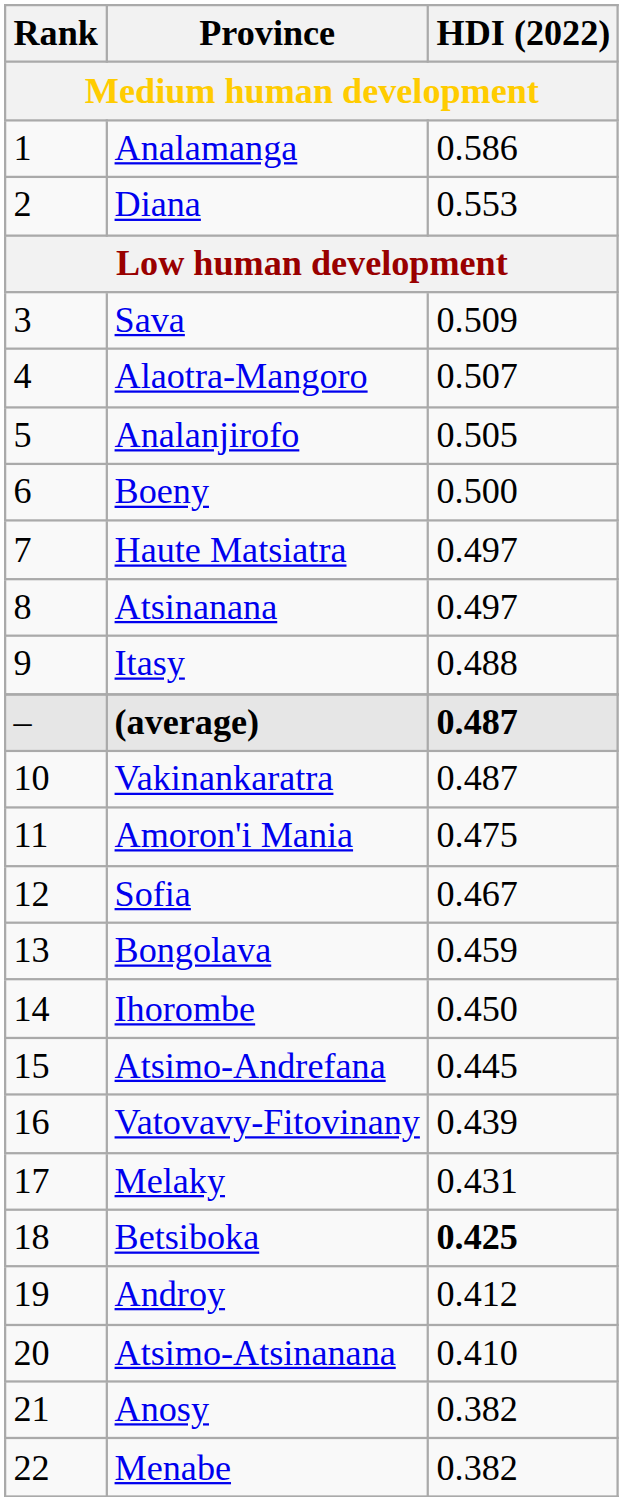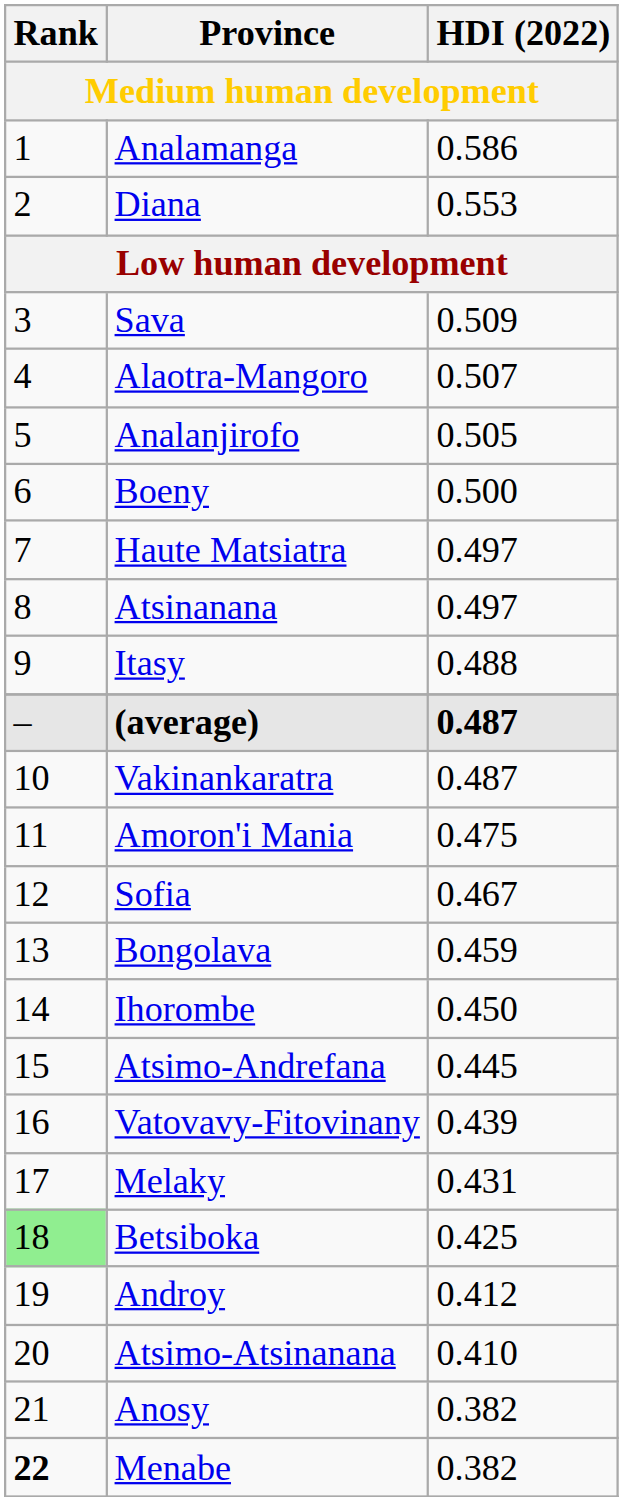(32, 1237) no background -> (32, 1237) lightgreen background
(477, 1237) bold -> (477, 1237) normal
(32, 1466) normal -> (32, 1466) bold
